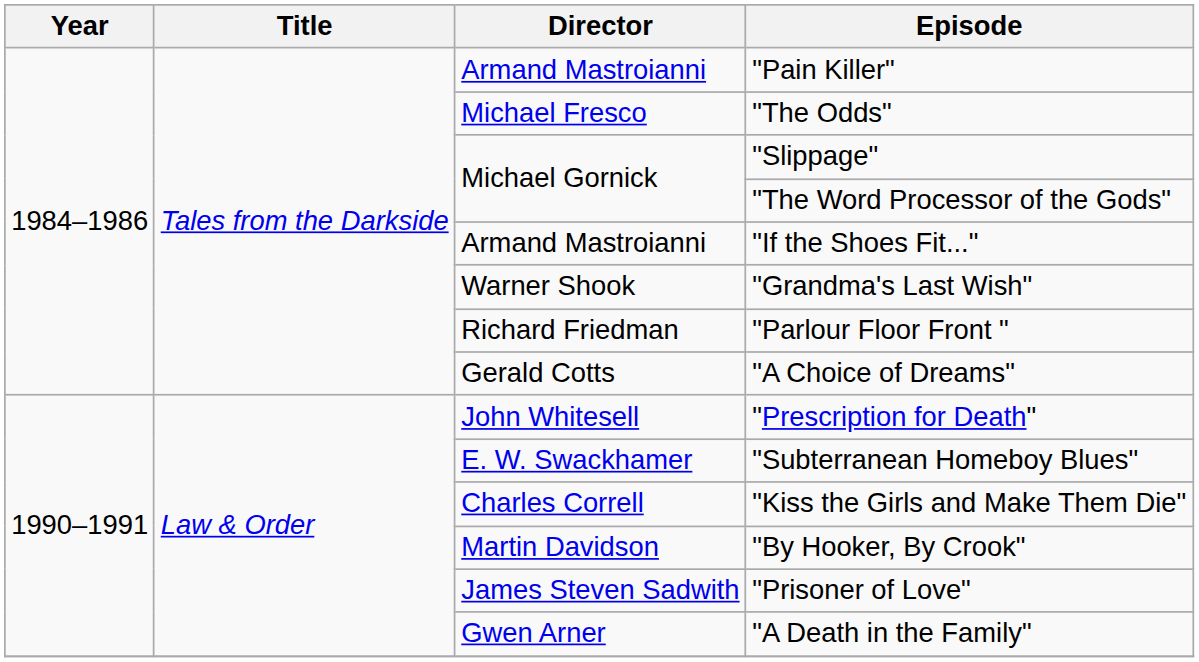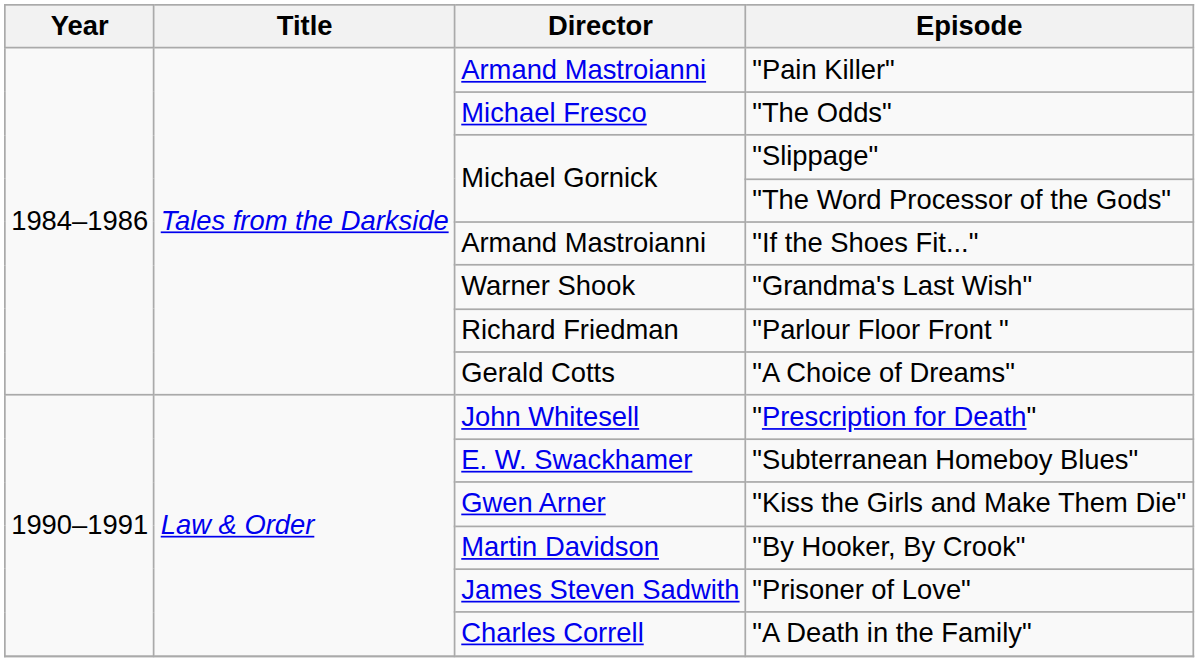(552, 503) Charles Correll -> (533, 503) Gwen Arner
(533, 633) Gwen Arner -> (552, 633) Charles Correll
